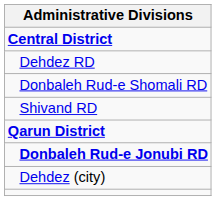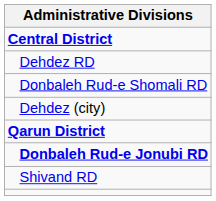(58, 108) Shivand RD -> (62, 108) Dehdez (city)
(62, 177) Dehdez (city) -> (58, 177) Shivand RD
